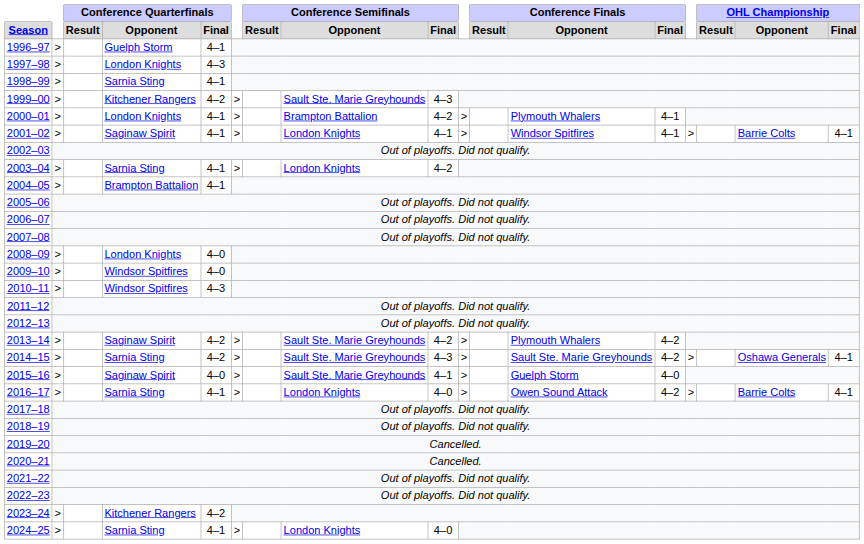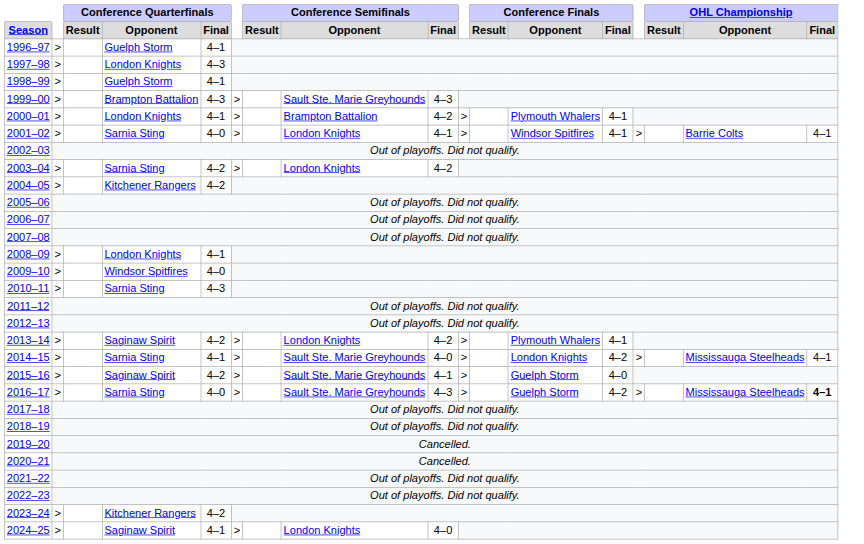(135, 82) Sarnia Sting -> (138, 82) Guelph Storm
(150, 99) Kitchener Rangers -> (151, 99) Brampton Battalion
(216, 99) 4–2 -> (216, 99) 4–3
(140, 133) Saginaw Spirit -> (135, 133) Sarnia Sting
(216, 133) 4–1 -> (216, 133) 4–0
(216, 168) 4–1 -> (216, 168) 4–2
(151, 185) Brampton Battalion -> (150, 185) Kitchener Rangers
(216, 185) 4–1 -> (216, 185) 4–2
(216, 254) 4–0 -> (216, 254) 4–1
(146, 289) Windsor Spitfires -> (135, 289) Sarnia Sting
(354, 340) Sault Ste. Marie Greyhounds -> (322, 340) London Knights
(670, 340) 4–2 -> (618, 340) 4–1
(216, 358) 4–2 -> (216, 358) 4–1
(443, 358) 4–3 -> (443, 358) 4–0
(582, 358) Sault Ste. Marie Greyhounds -> (549, 358) London Knights
(782, 358) Oshawa Generals -> (745, 358) Mississauga Steelheads
(216, 375) 4–0 -> (216, 375) 4–2
(216, 392) 4–1 -> (216, 392) 4–0
(322, 392) London Knights -> (354, 392) Sault Ste. Marie Greyhounds
(443, 392) 4–0 -> (443, 392) 4–3
(559, 392) Owen Sound Attack -> (545, 392) Guelph Storm
(766, 392) Barrie Colts -> (745, 392) Mississauga Steelheads
(844, 392) normal -> (822, 392) bold
(135, 530) Sarnia Sting -> (140, 530) Saginaw Spirit
